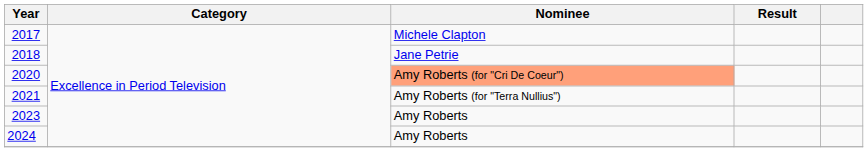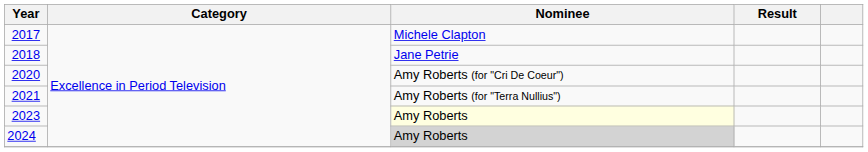(479, 75) lightsalmon background -> (479, 75) no background
(431, 116) no background -> (431, 116) lightyellow background
(431, 136) no background -> (431, 136) lightgrey background
